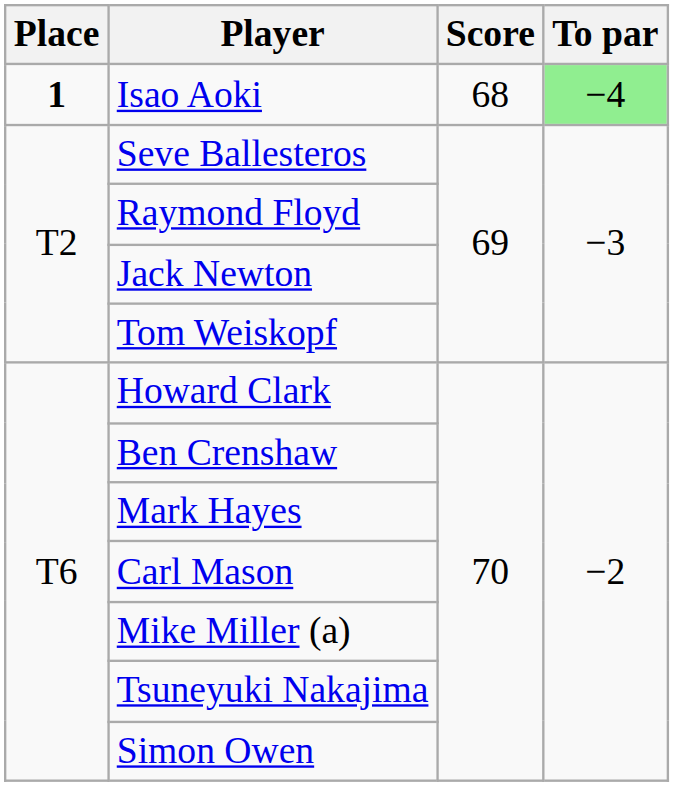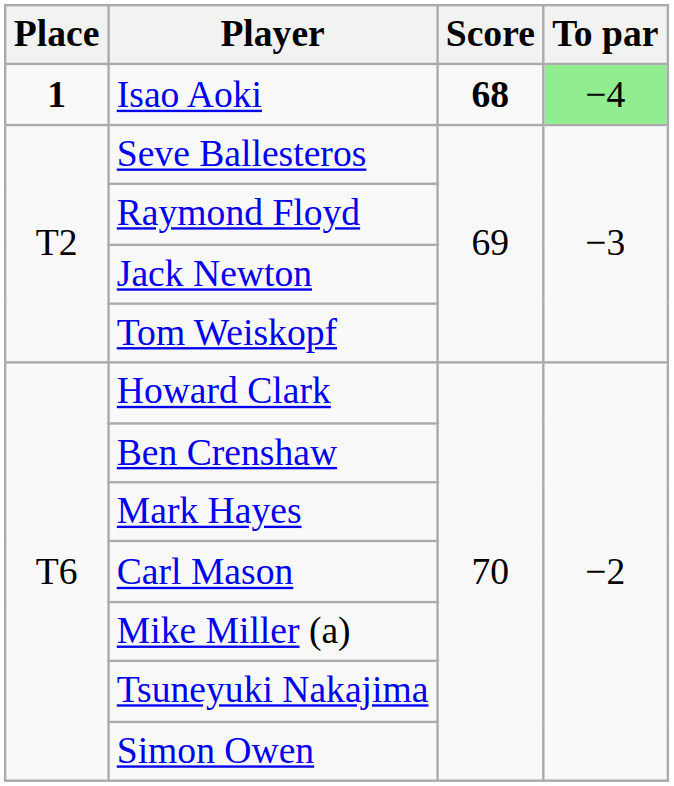(490, 93) normal -> (490, 93) bold
